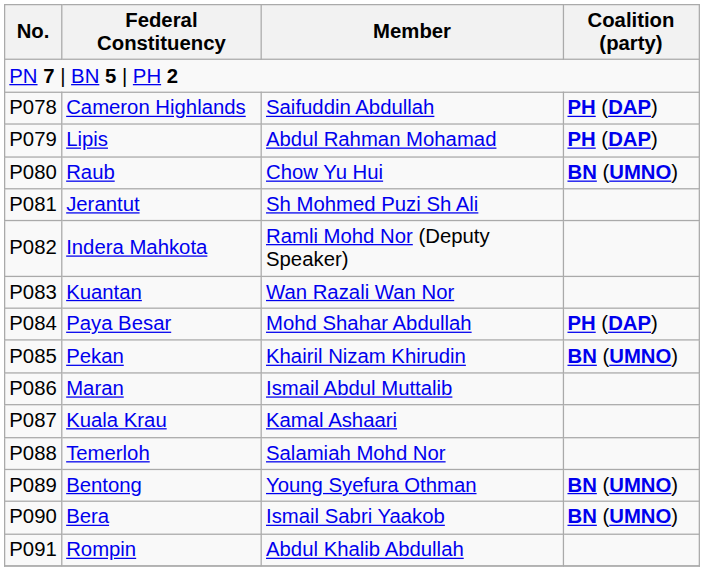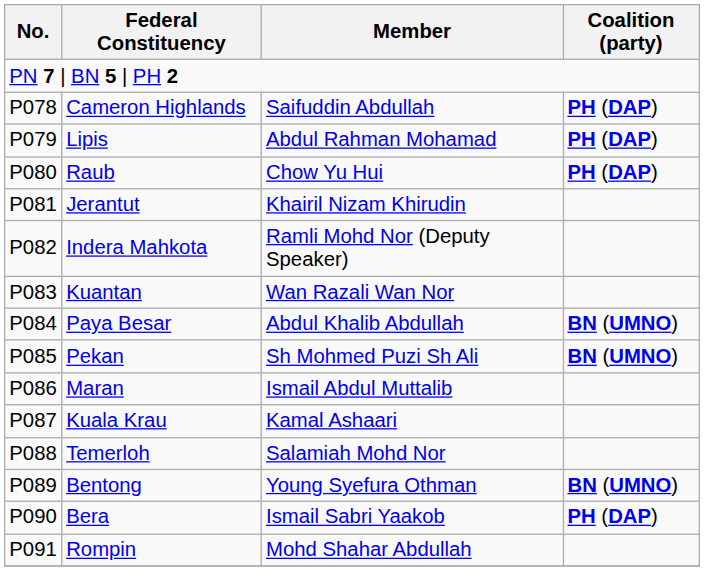(623, 172) BN (UMNO) -> (613, 172) PH (DAP)
(372, 204) Sh Mohmed Puzi Sh Ali -> (366, 204) Khairil Nizam Khirudin
(369, 324) Mohd Shahar Abdullah -> (365, 324) Abdul Khalib Abdullah
(613, 324) PH (DAP) -> (623, 324) BN (UMNO)
(366, 356) Khairil Nizam Khirudin -> (372, 356) Sh Mohmed Puzi Sh Ali
(623, 517) BN (UMNO) -> (613, 517) PH (DAP)
(365, 549) Abdul Khalib Abdullah -> (369, 549) Mohd Shahar Abdullah
